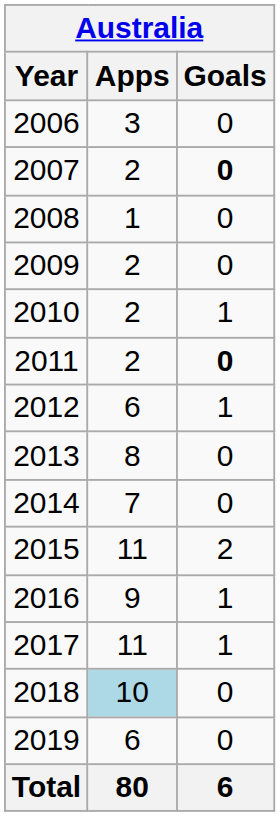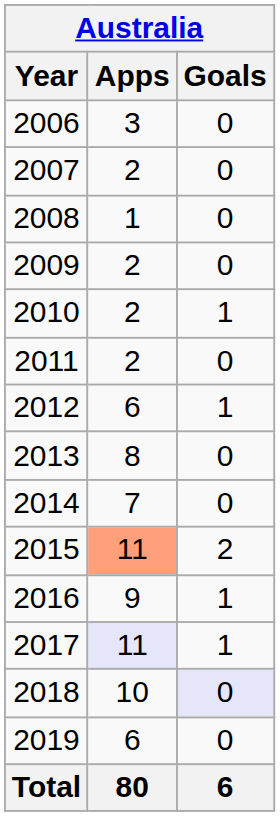(225, 170) bold -> (225, 170) normal
(225, 360) bold -> (225, 360) normal
(132, 550) no background -> (132, 550) lightsalmon background
(132, 645) no background -> (132, 645) lavender background
(132, 692) lightblue background -> (132, 692) no background
(225, 692) no background -> (225, 692) lavender background
